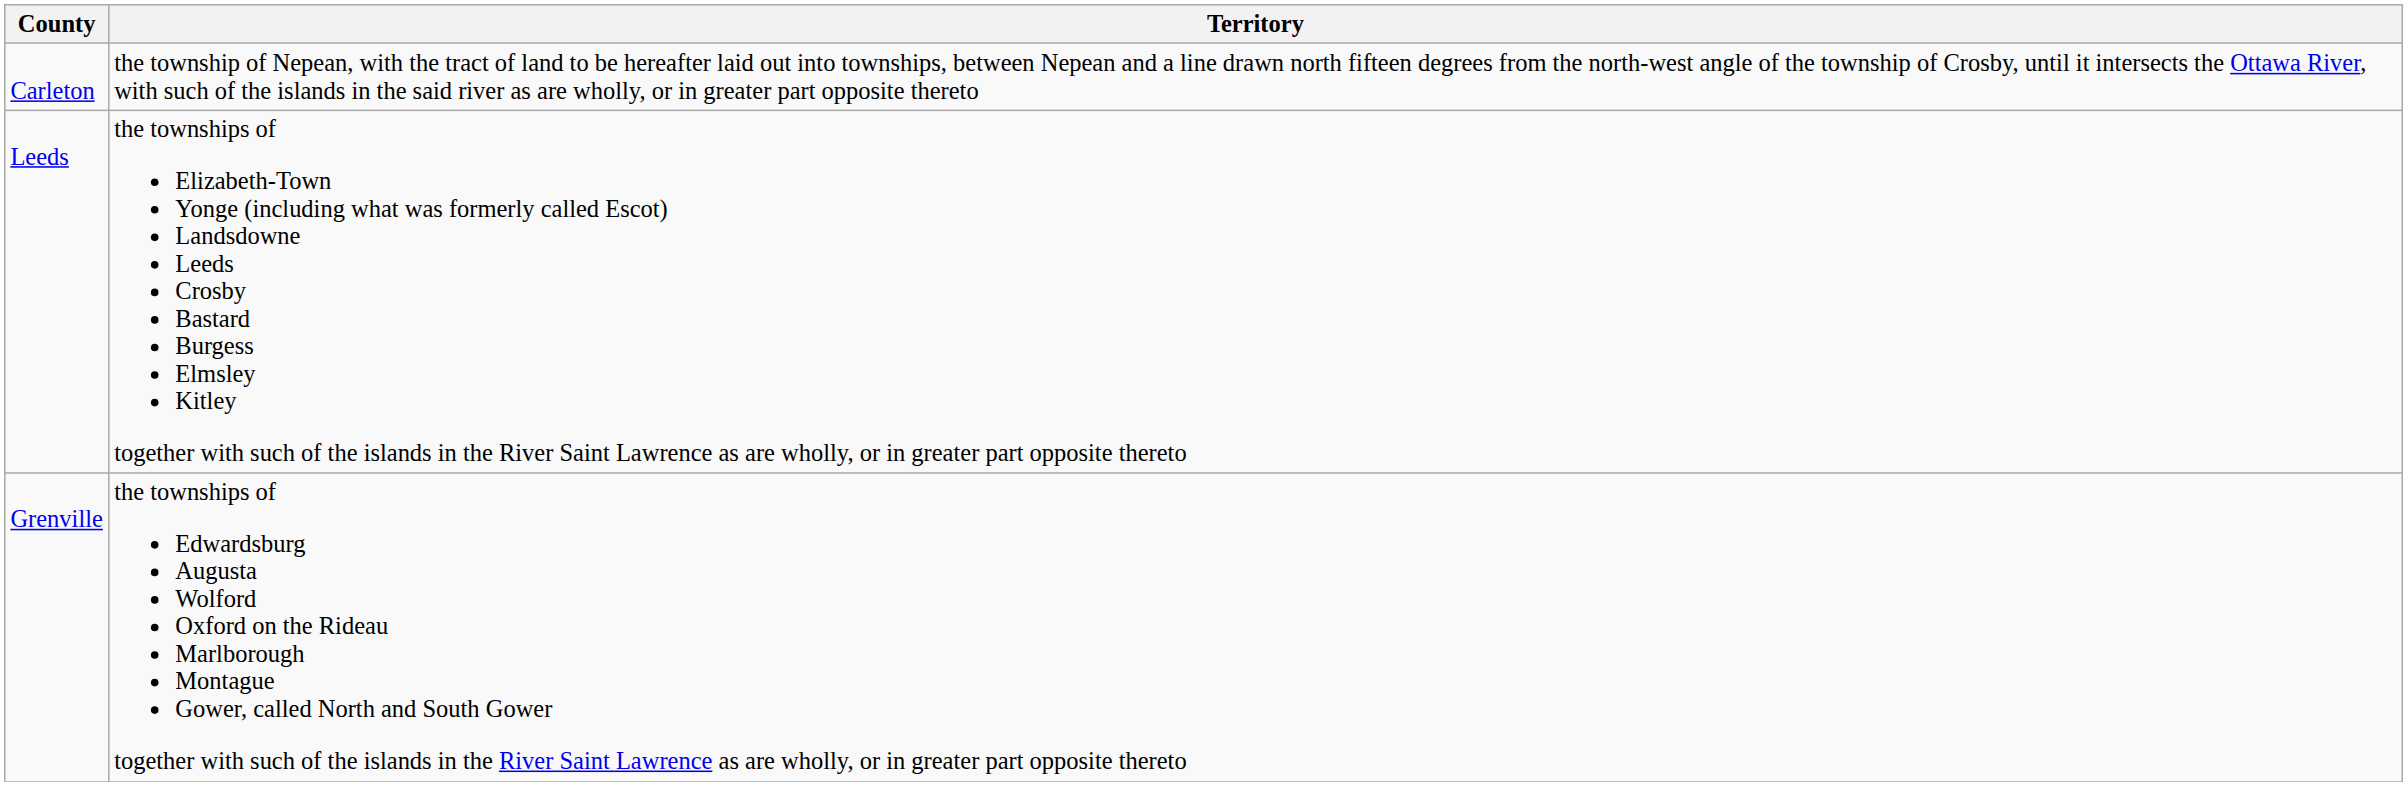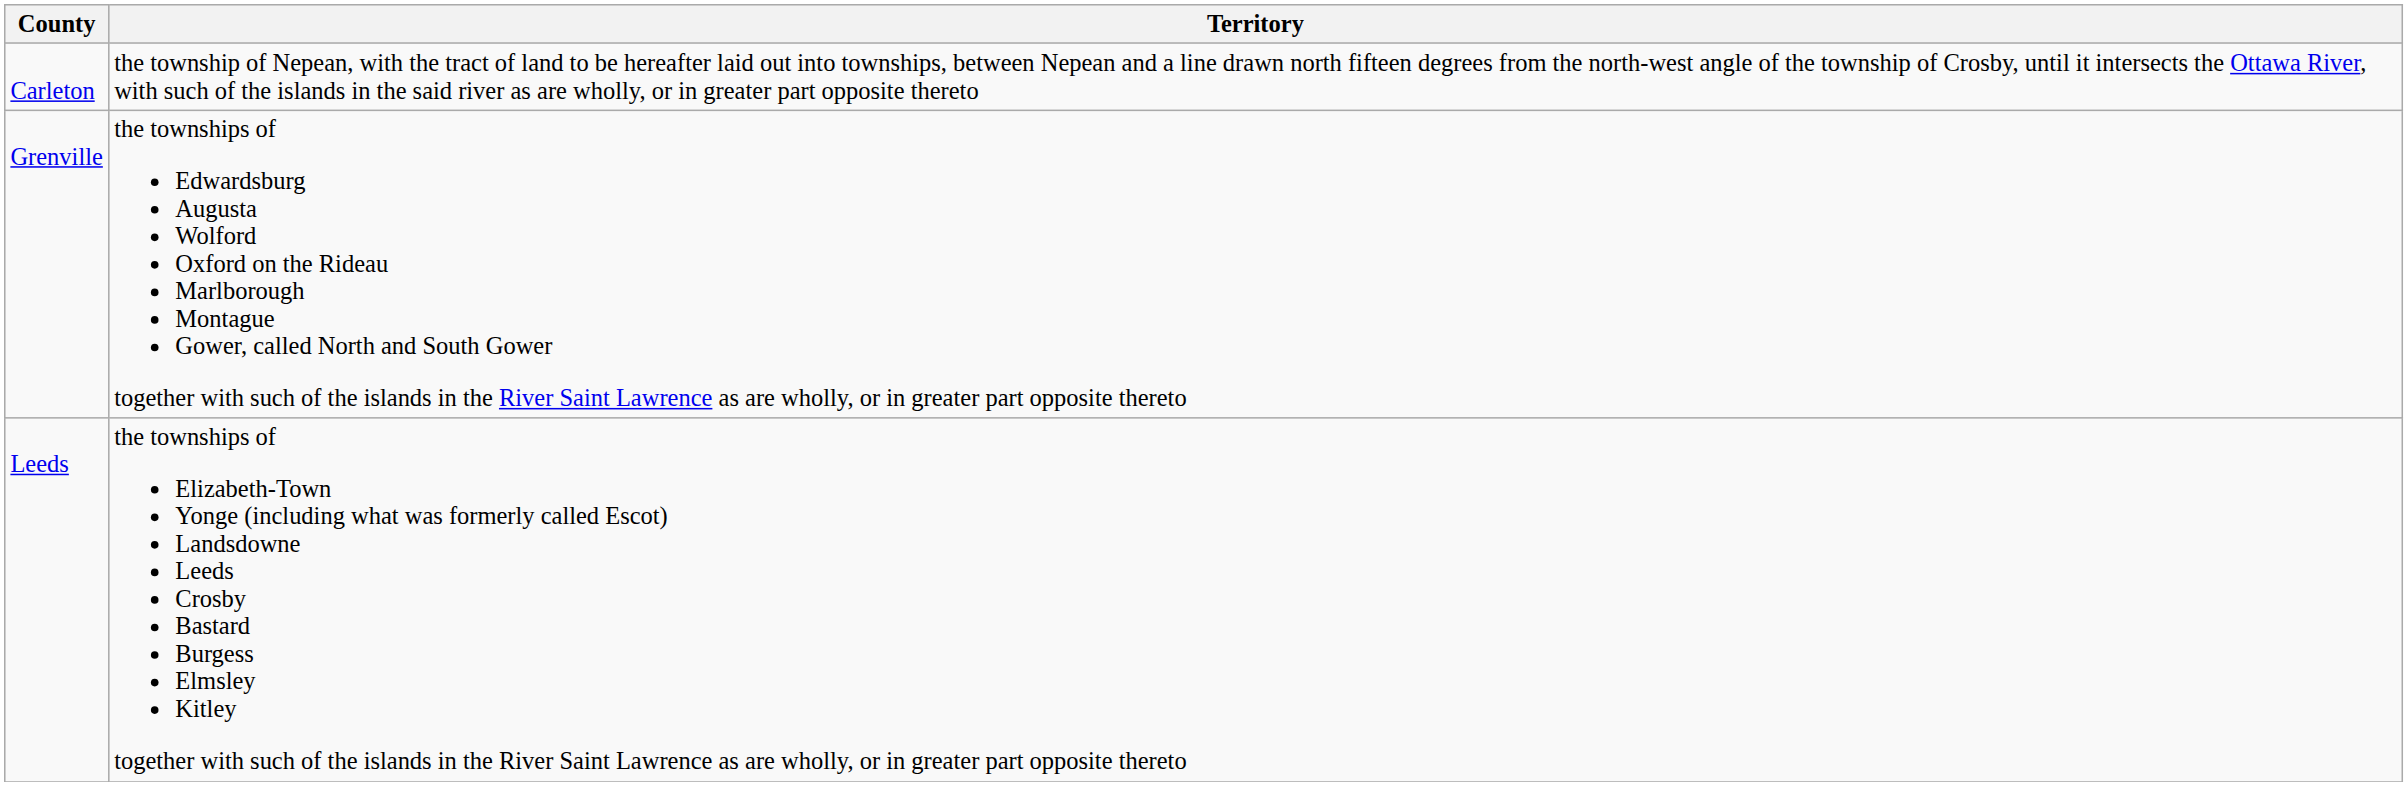rows swapped: (57, 519) <-> (40, 156)
